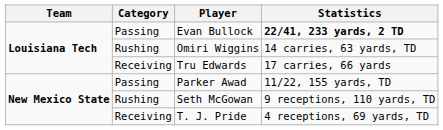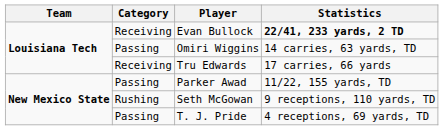(137, 31) Passing -> (143, 31) Receiving
(137, 48) Rushing -> (137, 48) Passing
(143, 116) Receiving -> (137, 116) Passing
